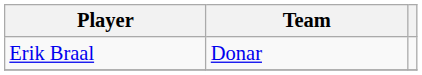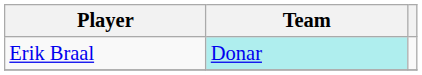(236, 53) no background -> (236, 53) paleturquoise background
